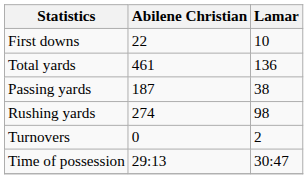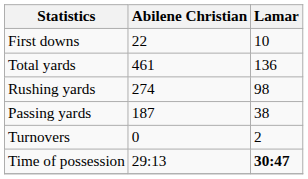rows swapped: (52, 113) <-> (50, 89)
(271, 161) normal -> (272, 161) bold
